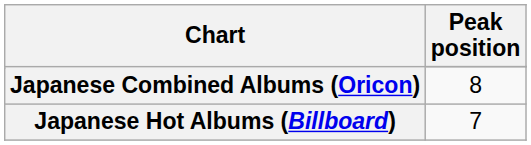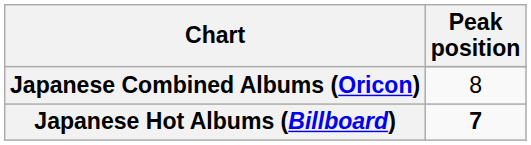(476, 121) normal -> (476, 121) bold
